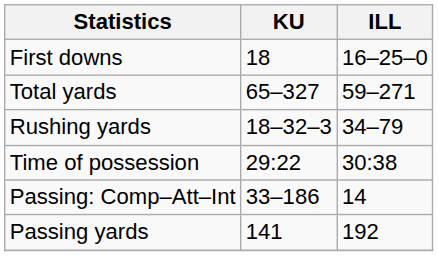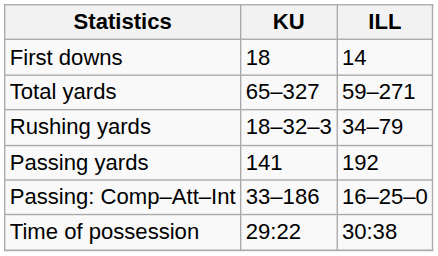(385, 57) 16–25–0 -> (354, 57) 14
rows swapped: (79, 232) <-> (104, 162)
(354, 197) 14 -> (385, 197) 16–25–0
